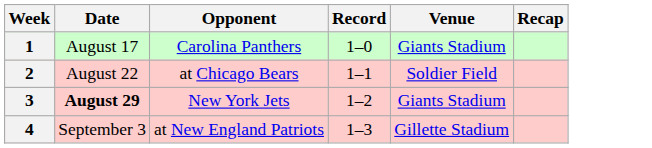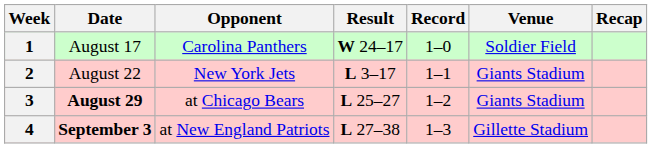+ column: (370, 18)
(452, 45) Giants Stadium -> (531, 45) Soldier Field
(239, 73) at Chicago Bears -> (244, 73) New York Jets
(452, 73) Soldier Field -> (531, 73) Giants Stadium
(239, 101) New York Jets -> (244, 101) at Chicago Bears
(102, 128) normal -> (105, 128) bold
